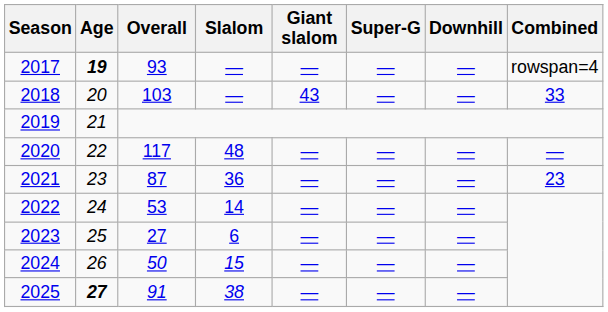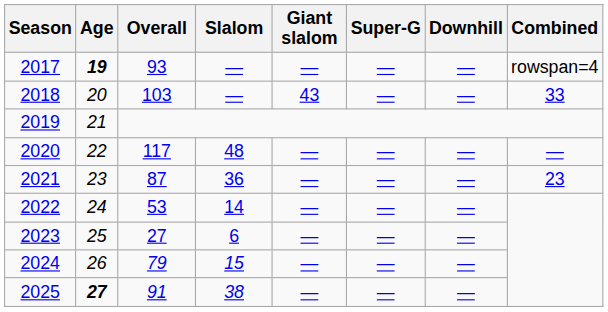(157, 263) 50 -> (157, 263) 79
